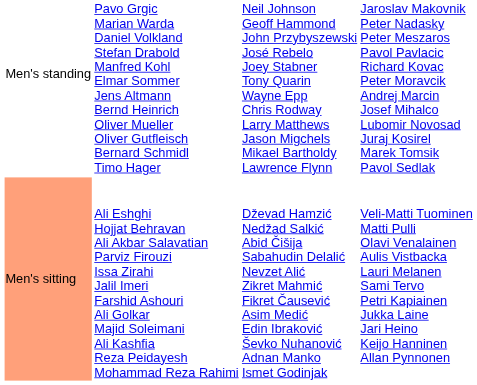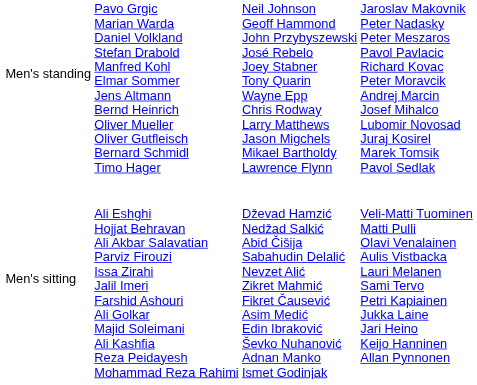(41, 279) lightsalmon background -> (41, 279) no background
